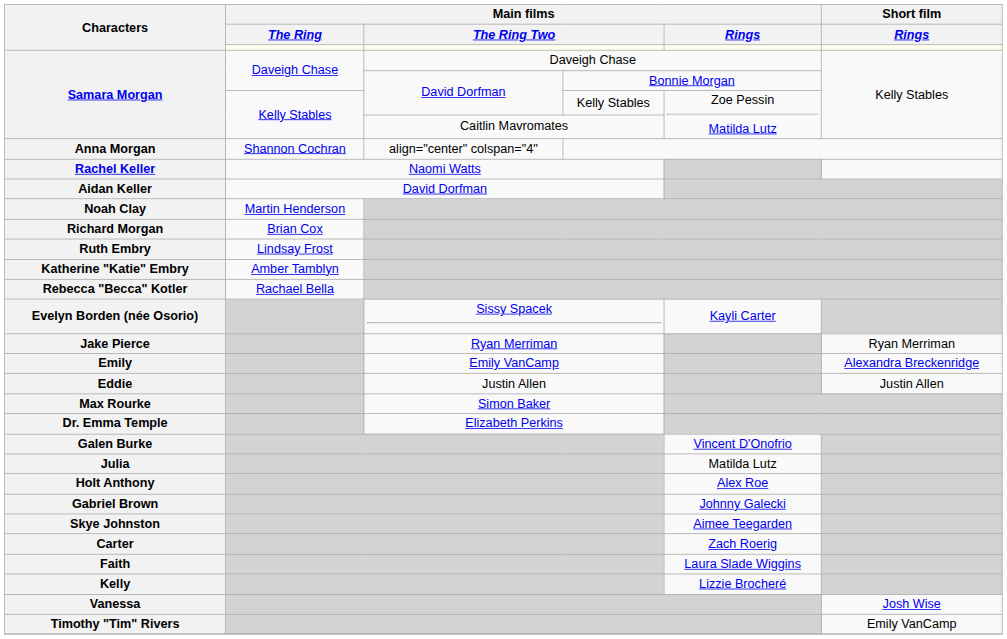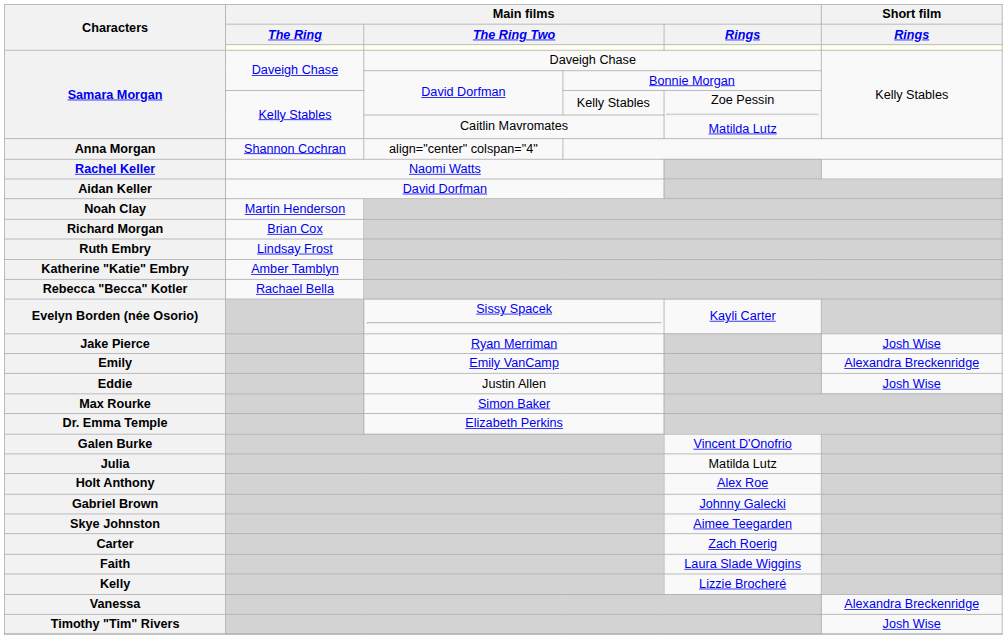(912, 343) Ryan Merriman -> (912, 343) Josh Wise
(912, 383) Justin Allen -> (912, 383) Josh Wise
(912, 604) Josh Wise -> (912, 604) Alexandra Breckenridge
(912, 624) Emily VanCamp -> (912, 624) Josh Wise
